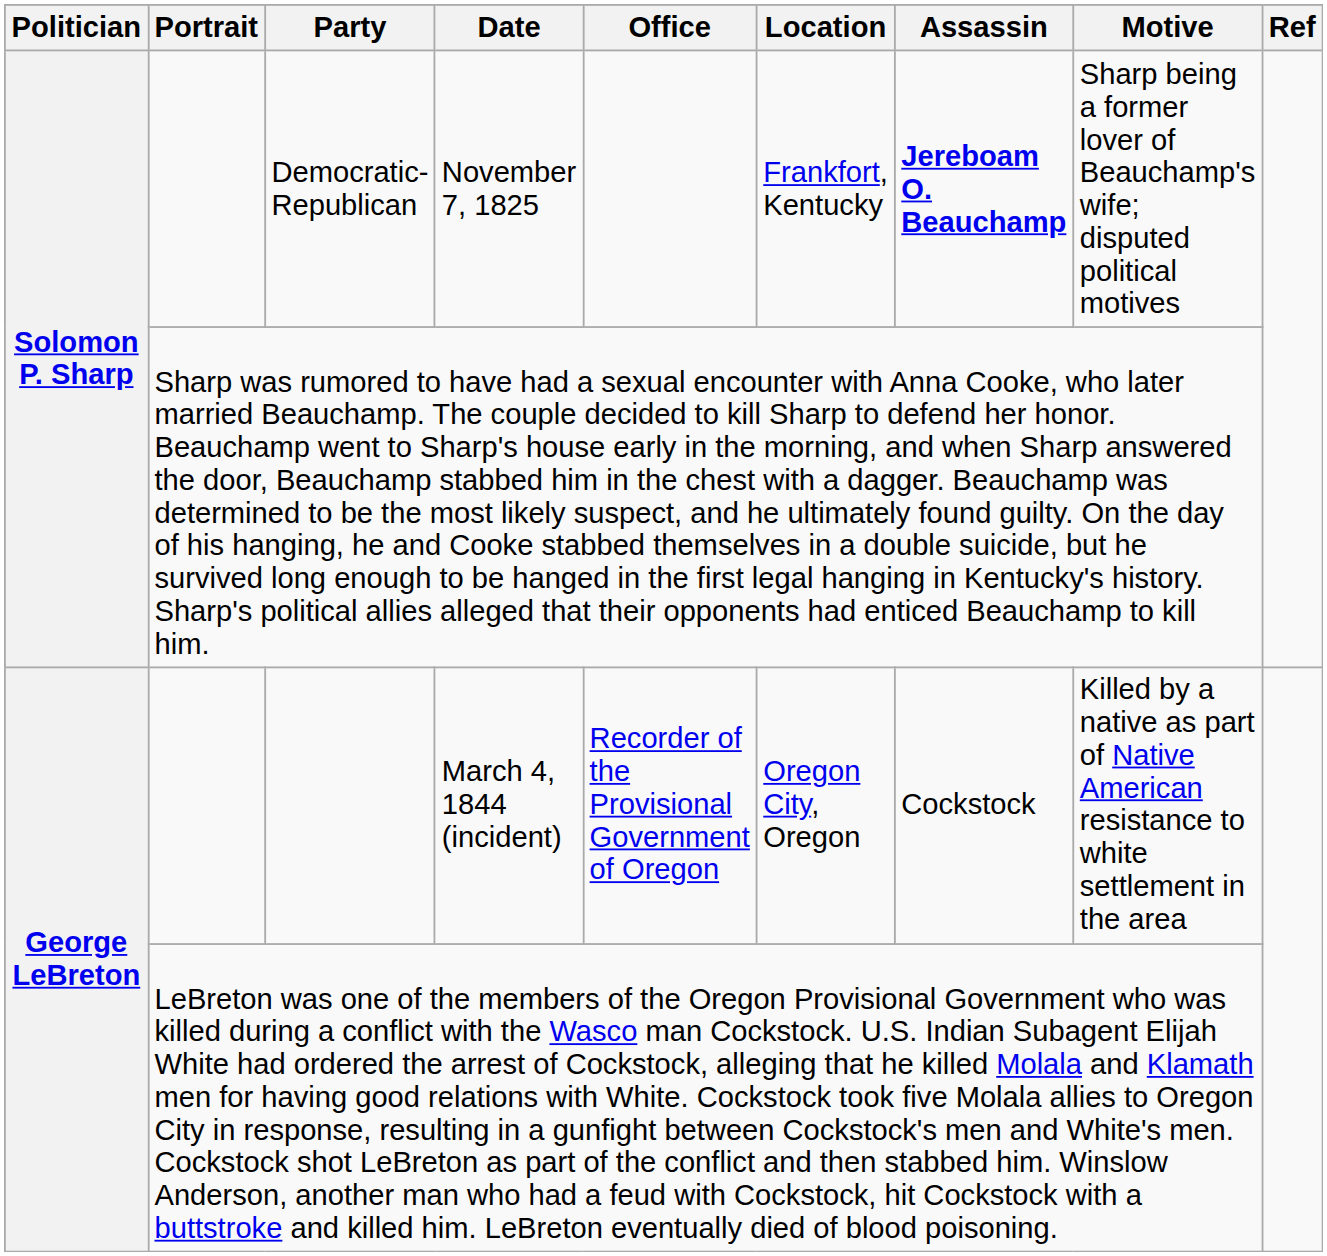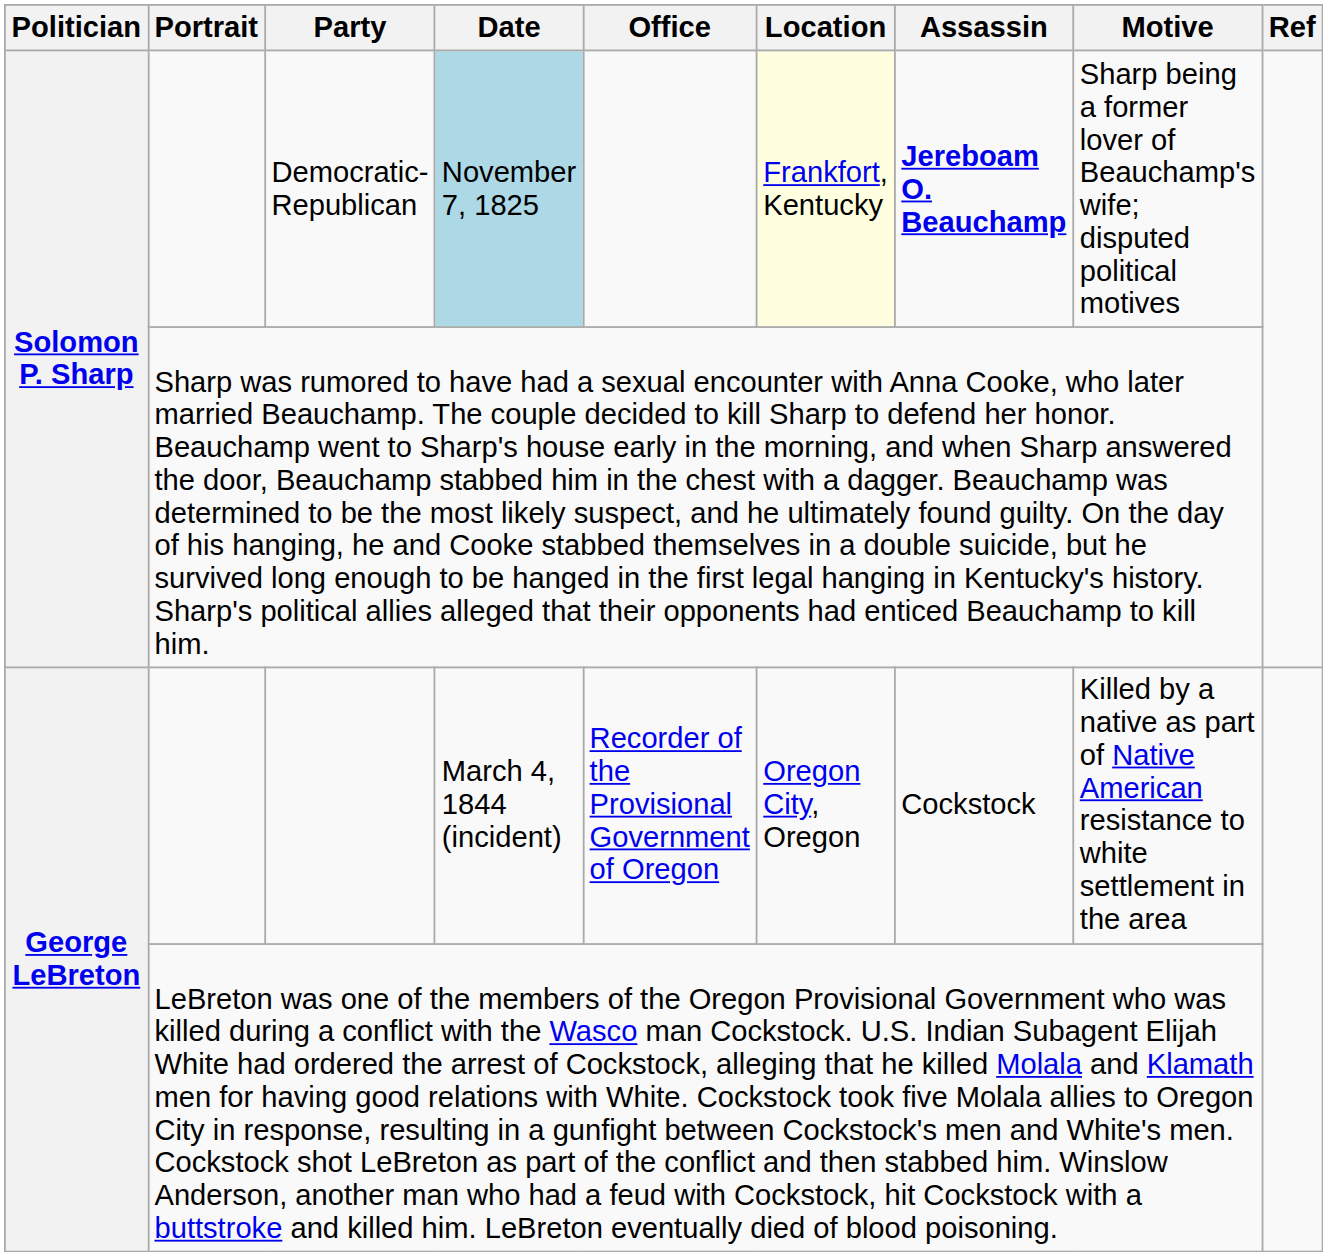(509, 188) no background -> (509, 188) lightblue background
(826, 188) no background -> (826, 188) lightyellow background
